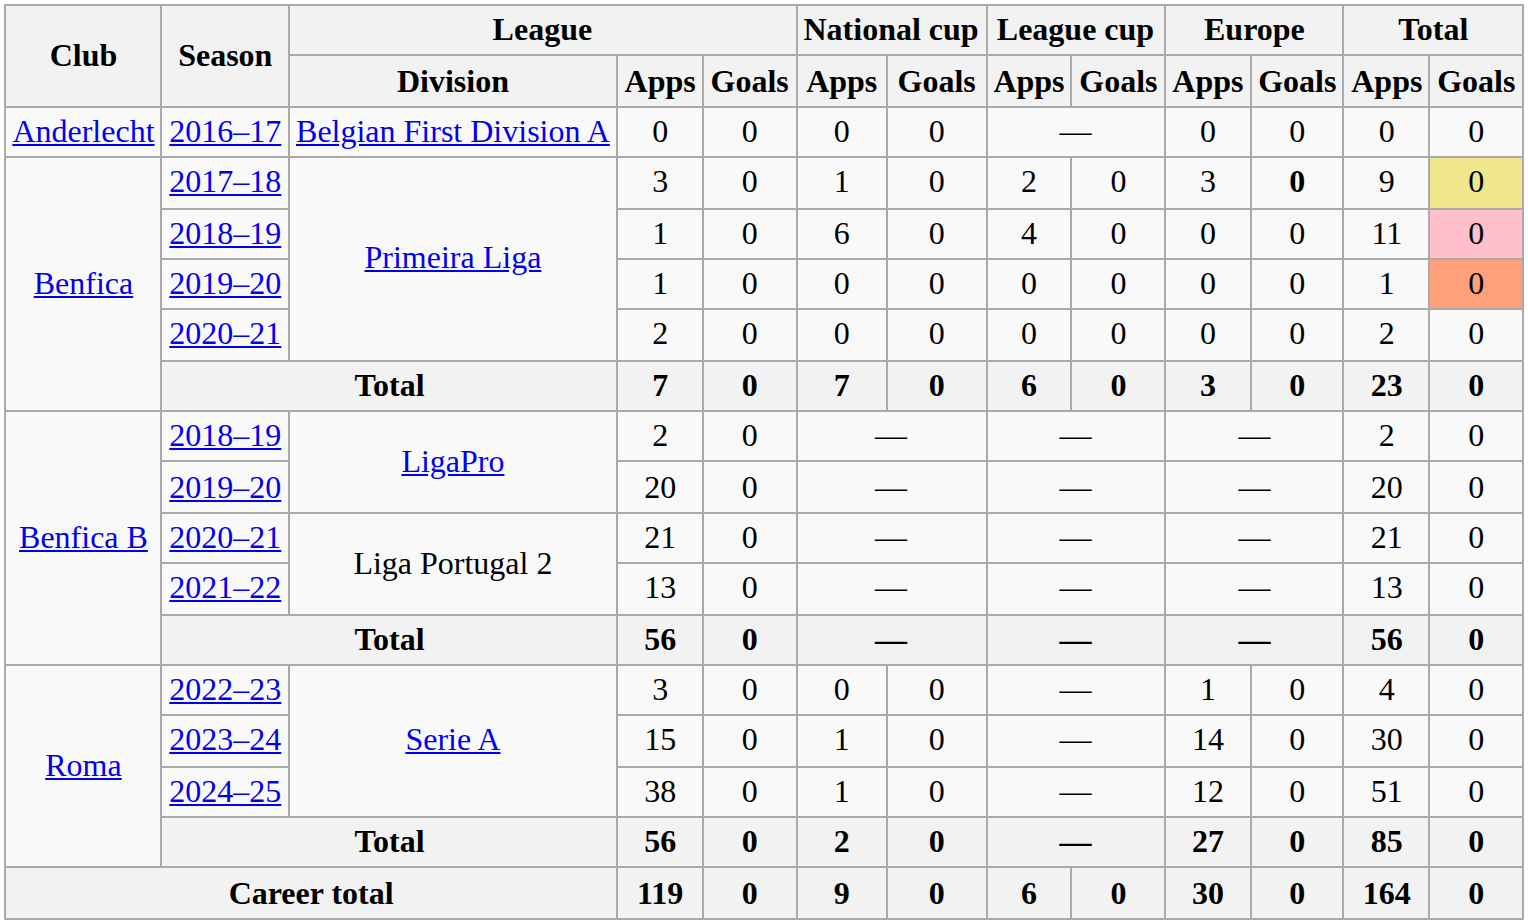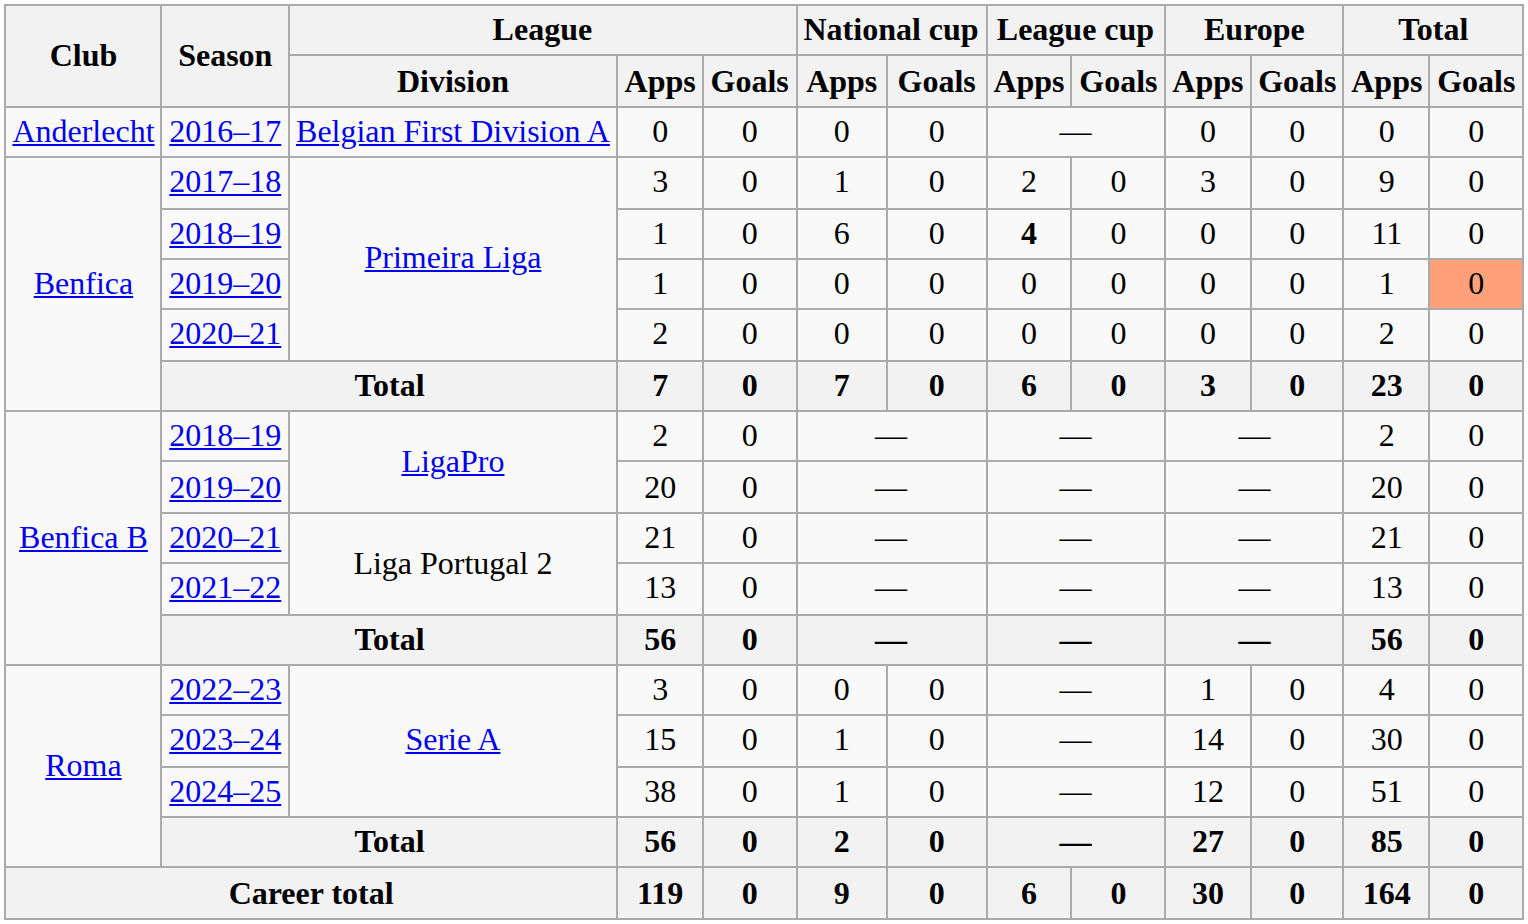(1297, 182) bold -> (1297, 182) normal
(1476, 182) khaki background -> (1476, 182) no background
(1029, 232) normal -> (1029, 232) bold
(1476, 232) pink background -> (1476, 232) no background
